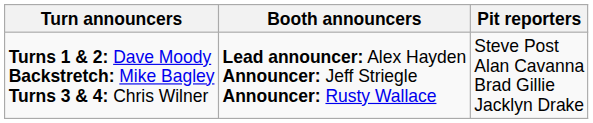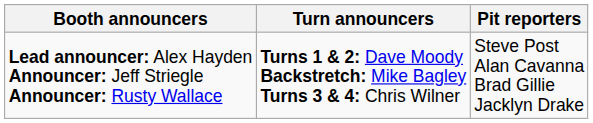columns swapped: (344, 19) <-> (112, 19)
